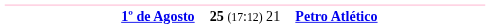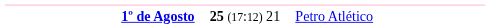(336, 16) bold -> (334, 16) normal
